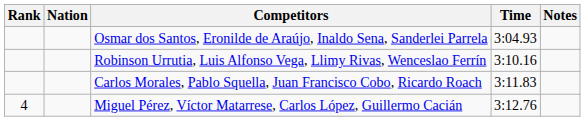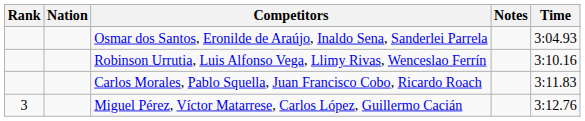columns swapped: (515, 15) <-> (560, 15)
(24, 104) 4 -> (24, 104) 3
